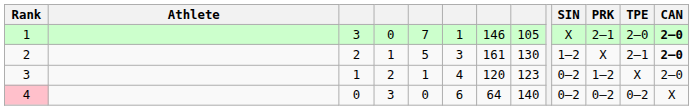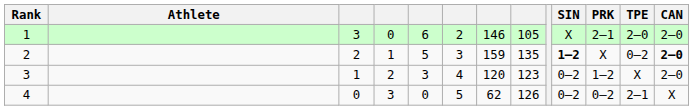(425, 35) 7 -> (425, 35) 6
(460, 35) 1 -> (460, 35) 2
(672, 35) bold -> (672, 35) normal
(494, 55) 161 -> (494, 55) 159
(528, 55) 130 -> (528, 55) 135
(569, 55) normal -> (569, 55) bold
(637, 55) 2–1 -> (637, 55) 0–2
(425, 75) 1 -> (425, 75) 3
(26, 95) pink background -> (26, 95) no background
(460, 95) 6 -> (460, 95) 5
(494, 95) 64 -> (494, 95) 62
(528, 95) 140 -> (528, 95) 126
(637, 95) 0–2 -> (637, 95) 2–1
